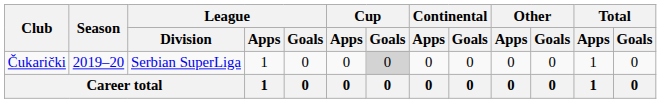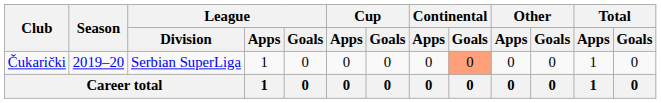(388, 62) lightgrey background -> (388, 62) no background
(470, 62) no background -> (470, 62) lightsalmon background
